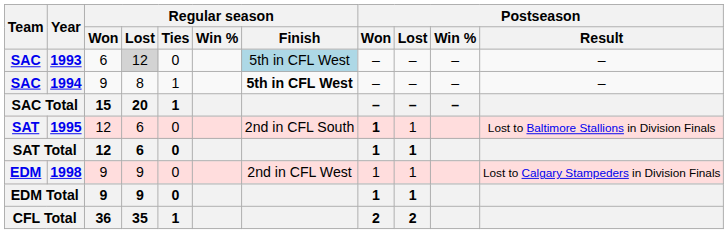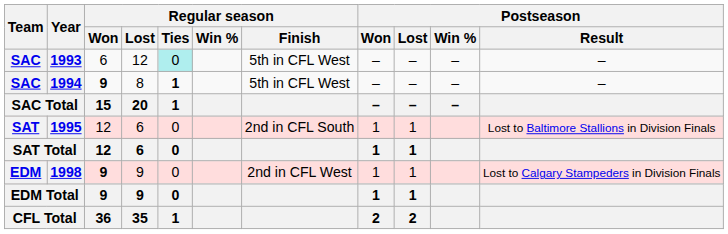(140, 61) lightgrey background -> (140, 61) no background
(175, 61) no background -> (175, 61) paleturquoise background
(300, 61) lightblue background -> (300, 61) no background
(103, 83) normal -> (103, 83) bold
(175, 83) normal -> (175, 83) bold
(300, 83) bold -> (300, 83) normal
(376, 128) bold -> (376, 128) normal
(103, 172) normal -> (103, 172) bold
